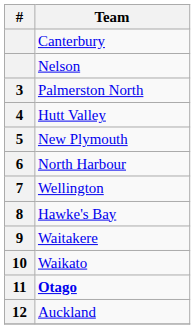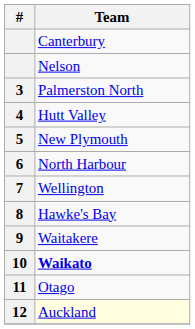(63, 262) normal -> (65, 262) bold
(57, 287) bold -> (56, 287) normal
(67, 311) no background -> (67, 311) lightyellow background
